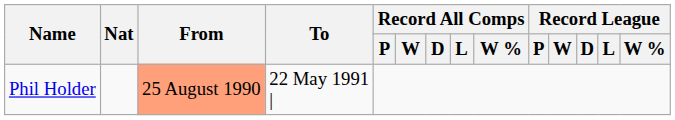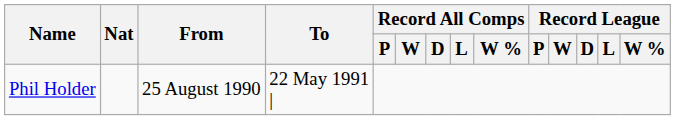(201, 89) lightsalmon background -> (201, 89) no background
